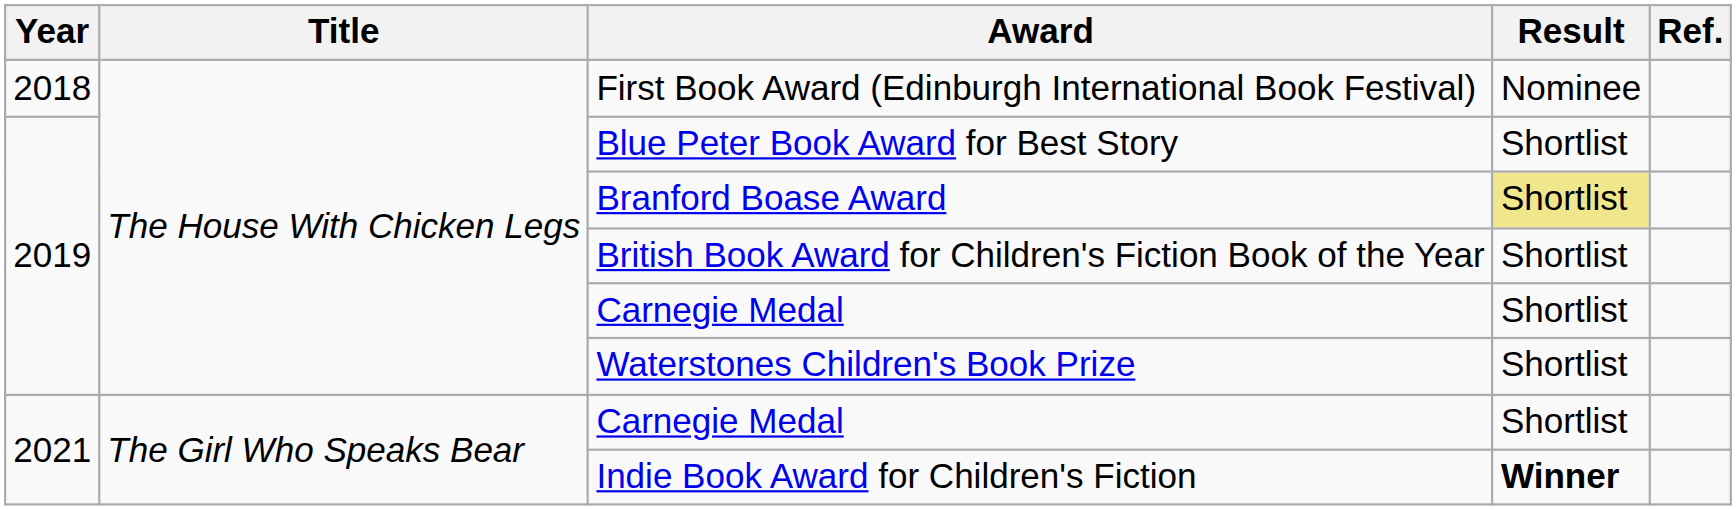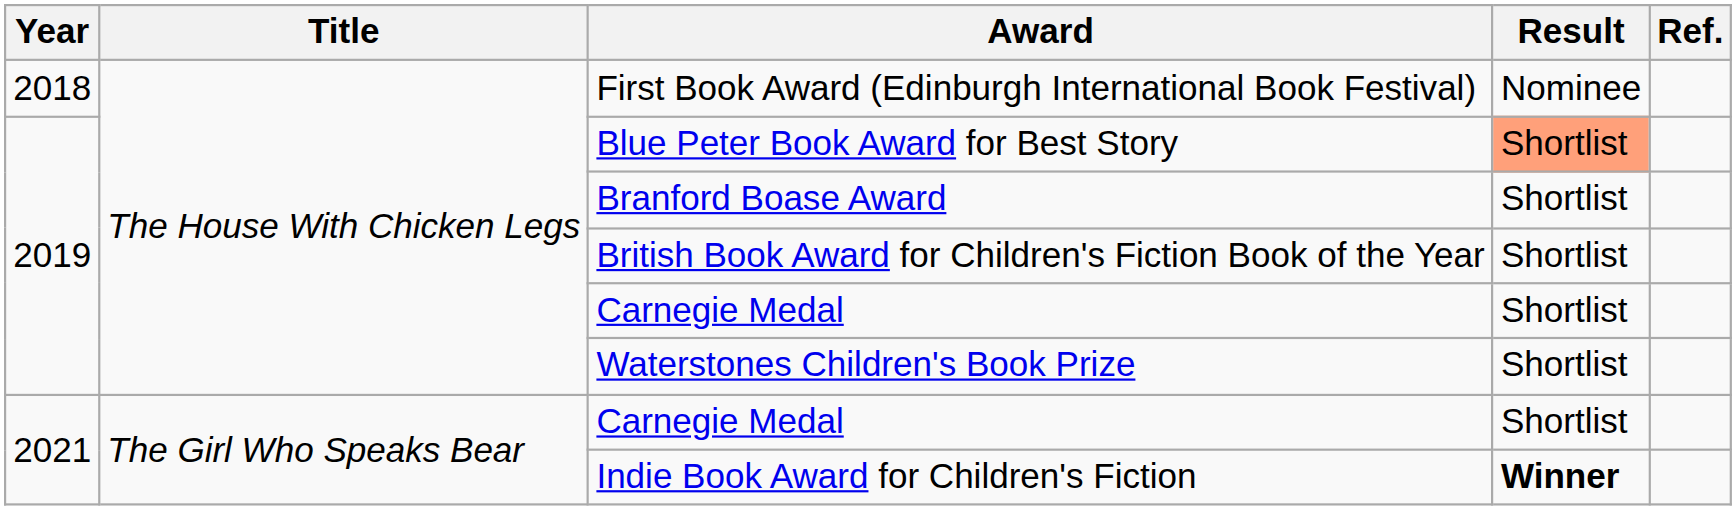(1564, 143) no background -> (1564, 143) lightsalmon background
(1564, 198) khaki background -> (1564, 198) no background
